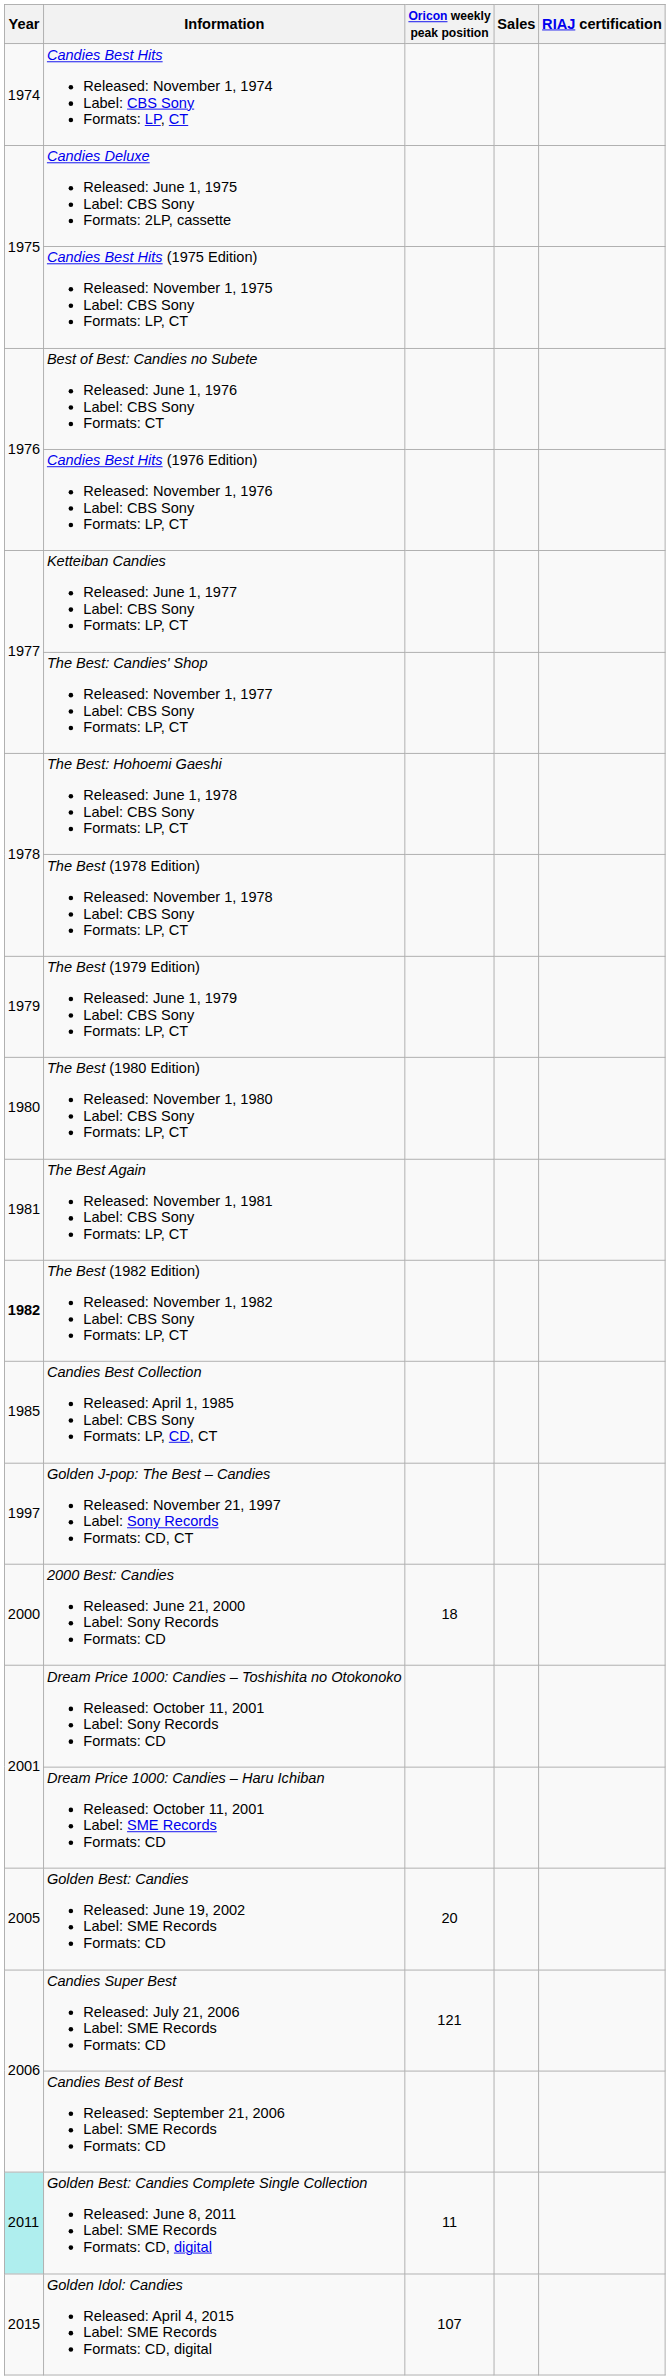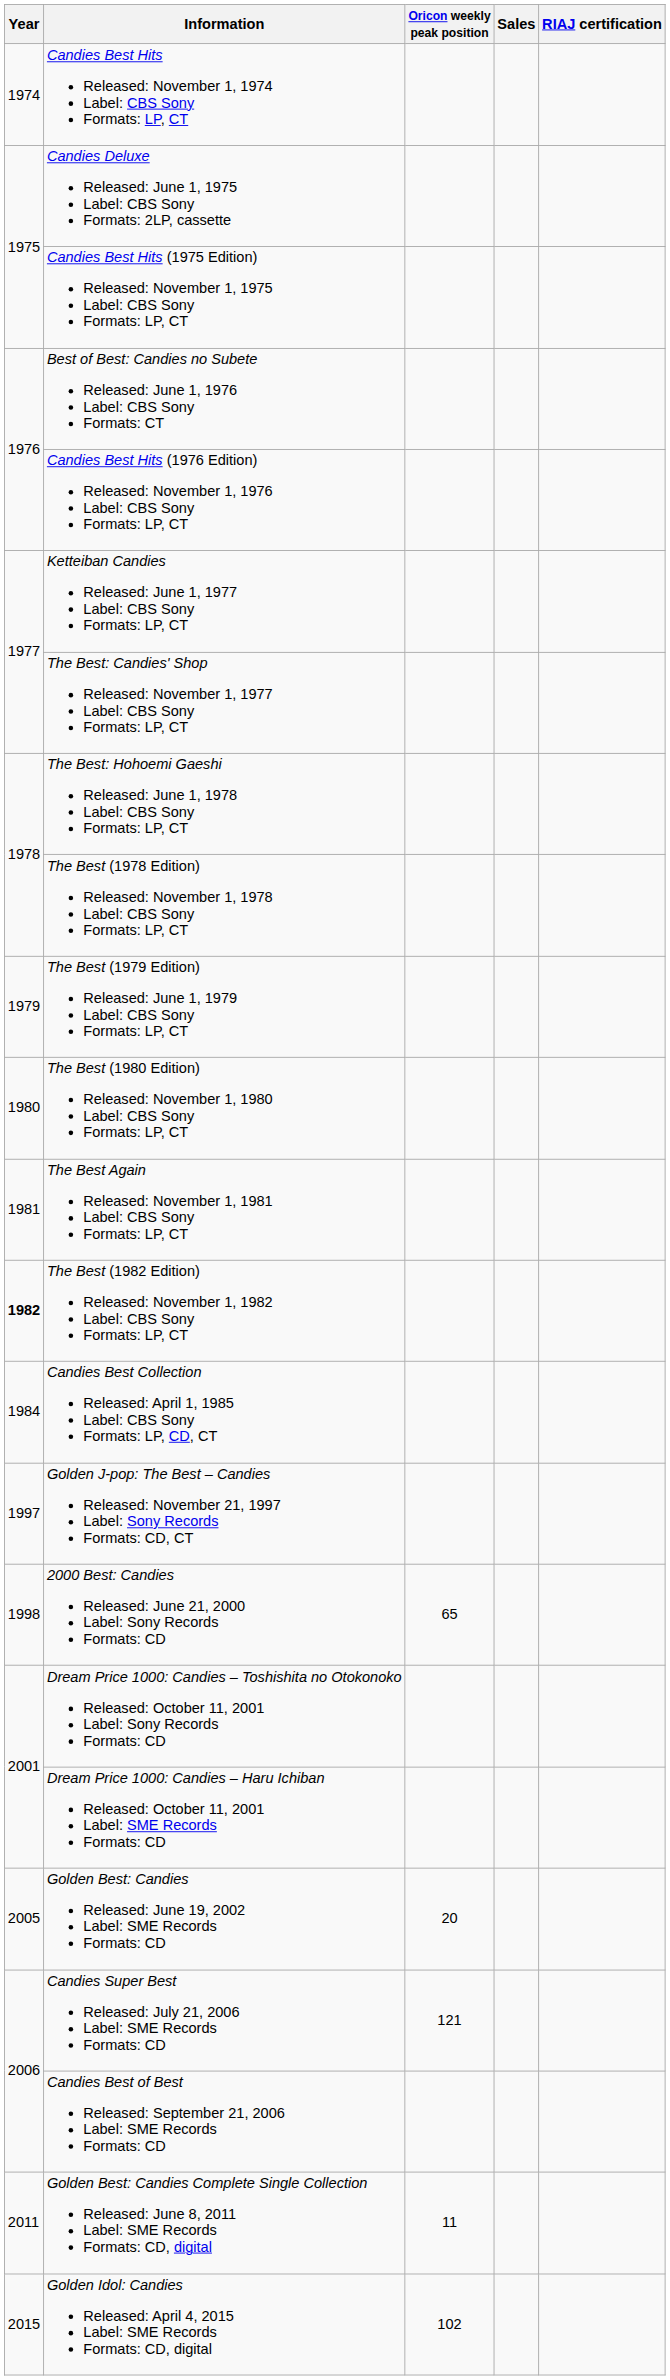(24, 1412) 1985 -> (24, 1412) 1984
(24, 1614) 2000 -> (24, 1614) 1998
(450, 1614) 18 -> (450, 1614) 65
(23, 2223) paleturquoise background -> (23, 2223) no background
(450, 2324) 107 -> (450, 2324) 102
